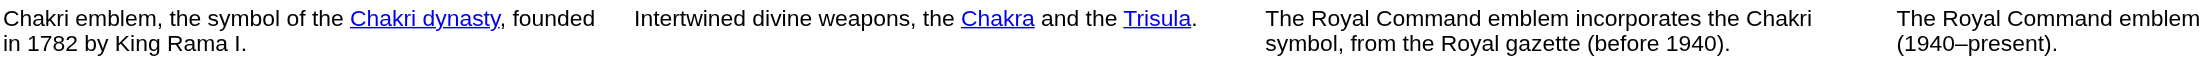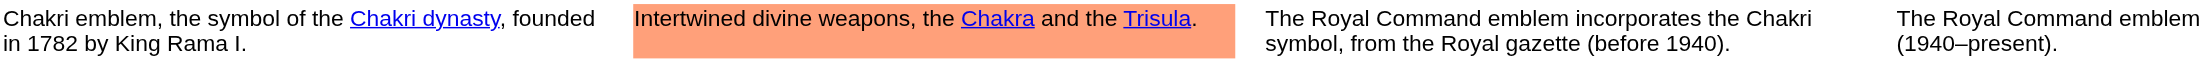(916, 18) no background -> (916, 18) lightsalmon background
